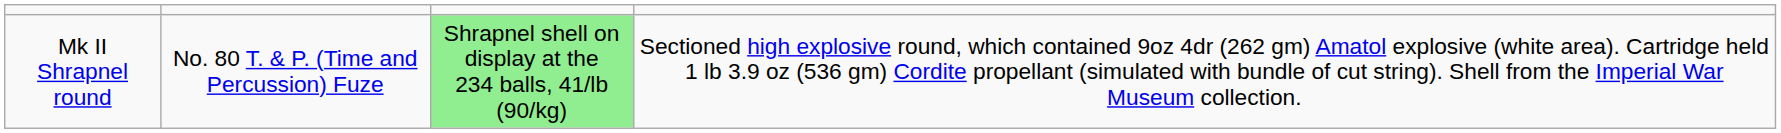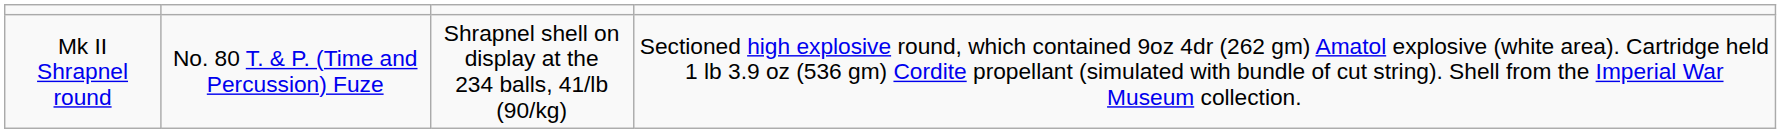(532, 71) lightgreen background -> (532, 71) no background
